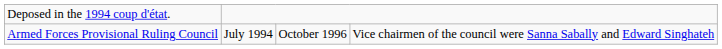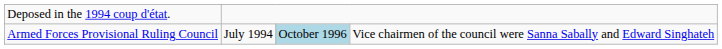(313, 34) no background -> (313, 34) lightblue background
